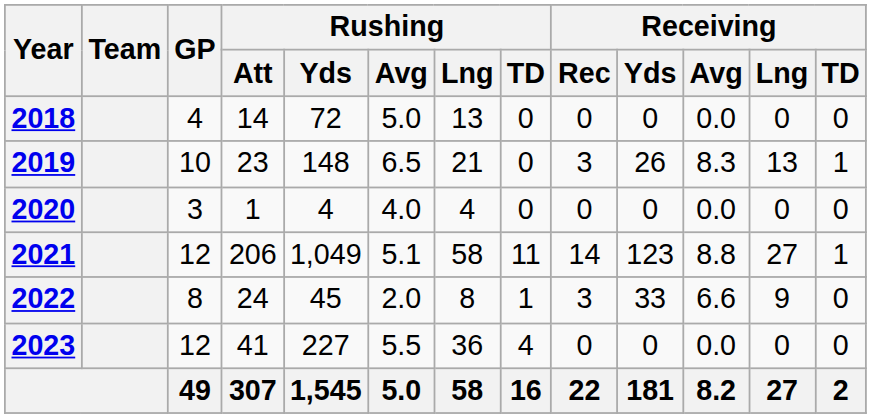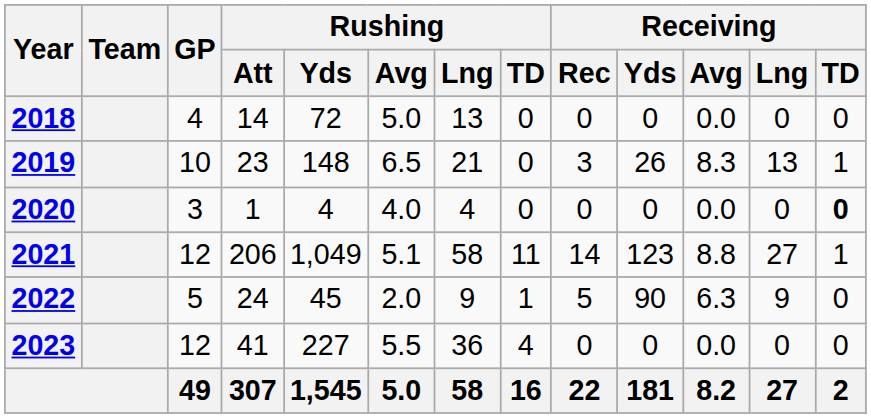(841, 208) normal -> (841, 208) bold
(195, 299) 8 -> (195, 299) 5
(467, 299) 8 -> (467, 299) 9
(584, 299) 3 -> (584, 299) 5
(650, 299) 33 -> (650, 299) 90
(716, 299) 6.6 -> (716, 299) 6.3
